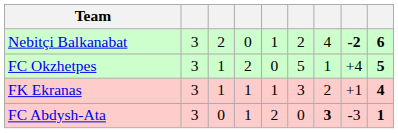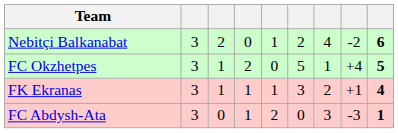(354, 41) bold -> (354, 41) normal
(327, 115) bold -> (327, 115) normal
